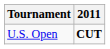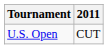(89, 34) bold -> (88, 34) normal
